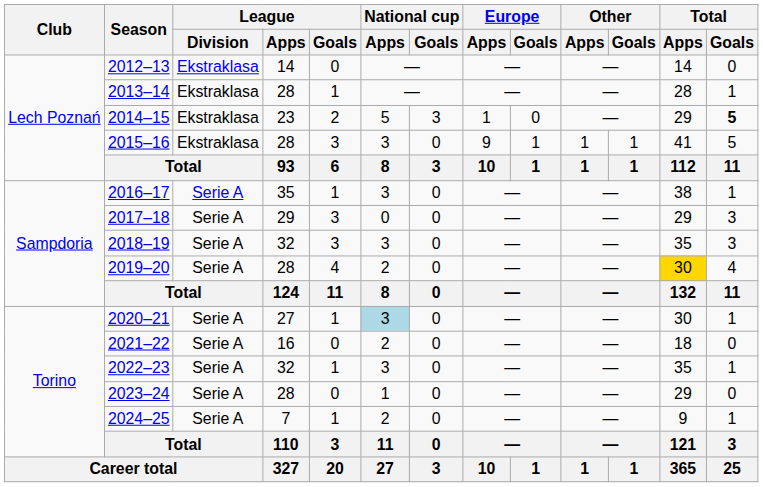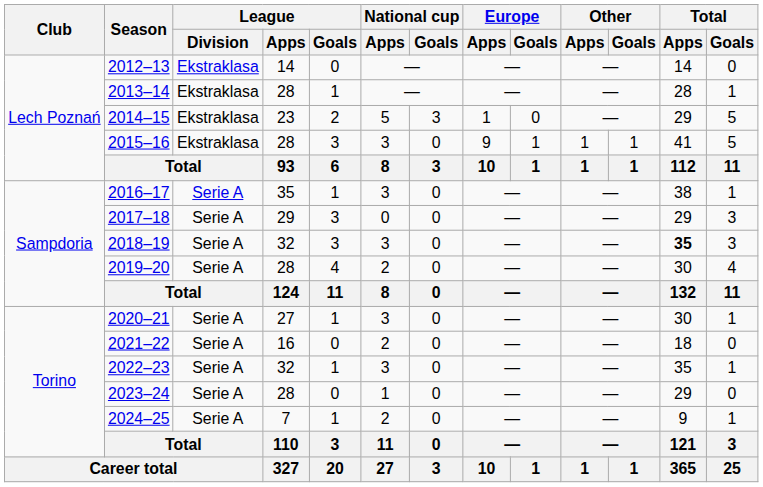(732, 117) bold -> (732, 117) normal
(683, 243) normal -> (683, 243) bold
(683, 268) gold background -> (683, 268) no background
(385, 318) lightblue background -> (385, 318) no background
